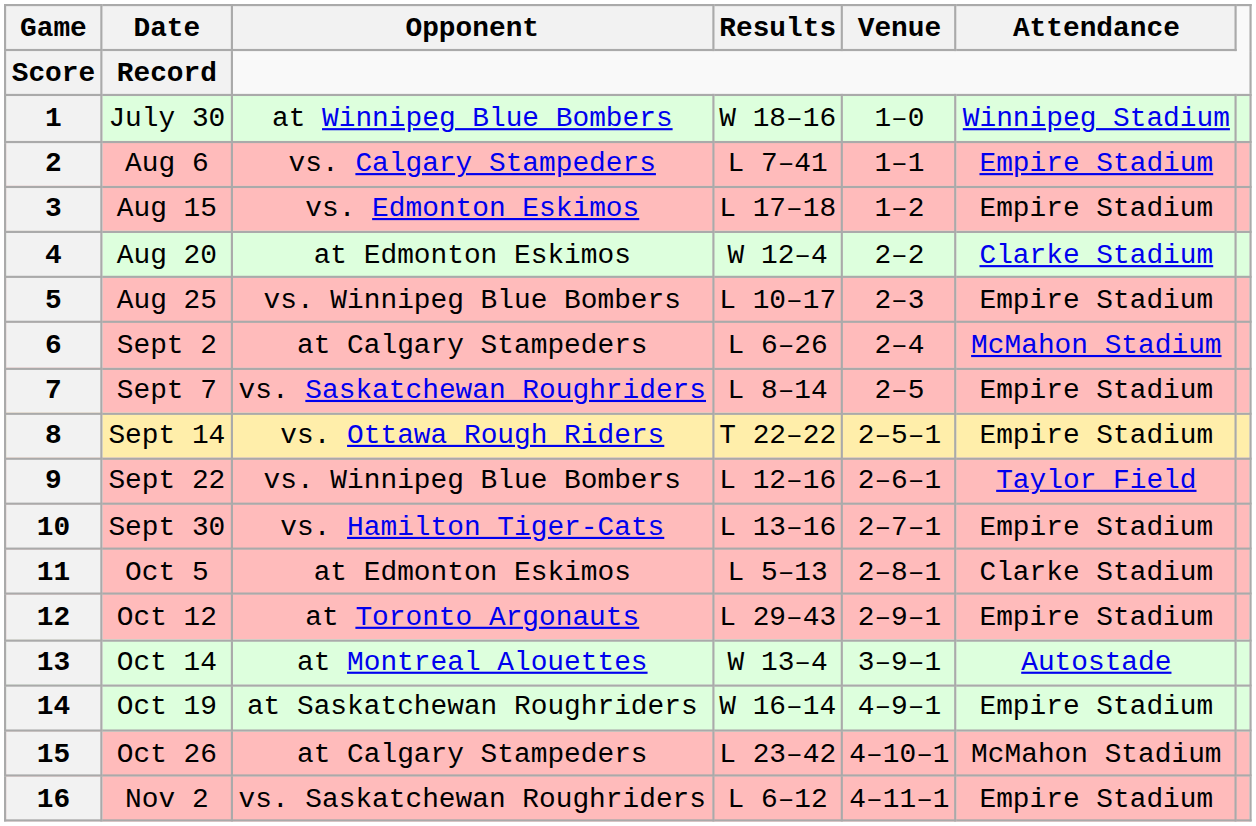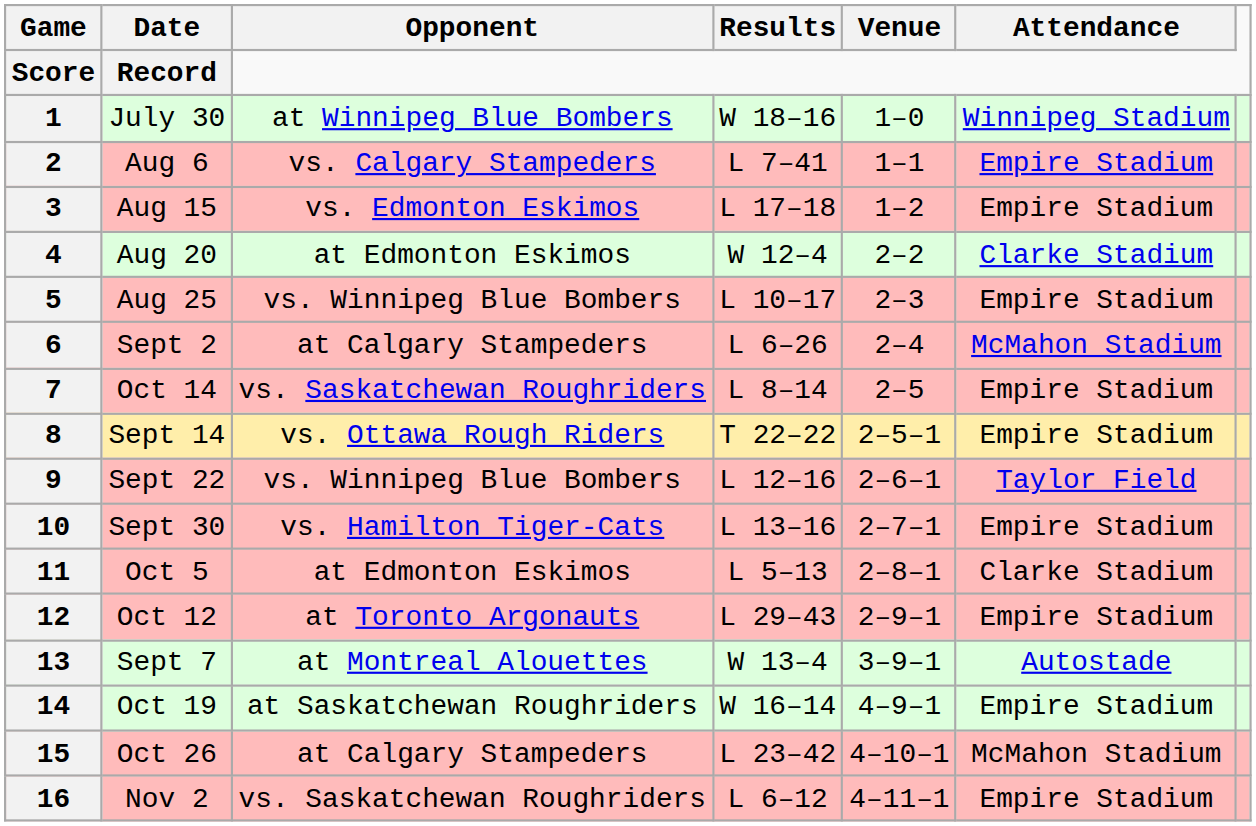(167, 390) Sept 7 -> (167, 390) Oct 14
(167, 663) Oct 14 -> (167, 663) Sept 7
